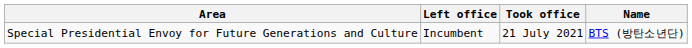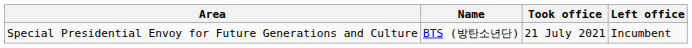columns swapped: (637, 14) <-> (460, 14)
